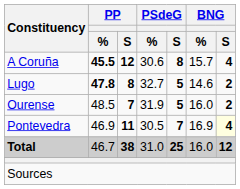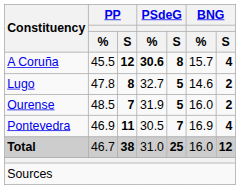(103, 62) bold -> (103, 62) normal
(152, 62) normal -> (152, 62) bold
(103, 83) bold -> (103, 83) normal
(229, 126) lightyellow background -> (229, 126) no background
